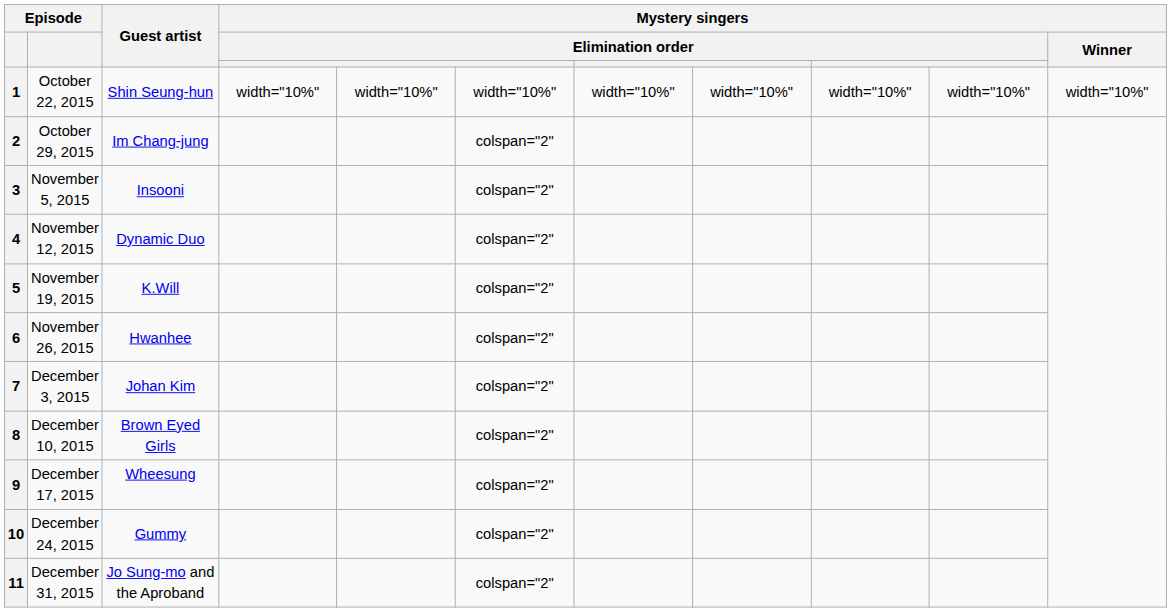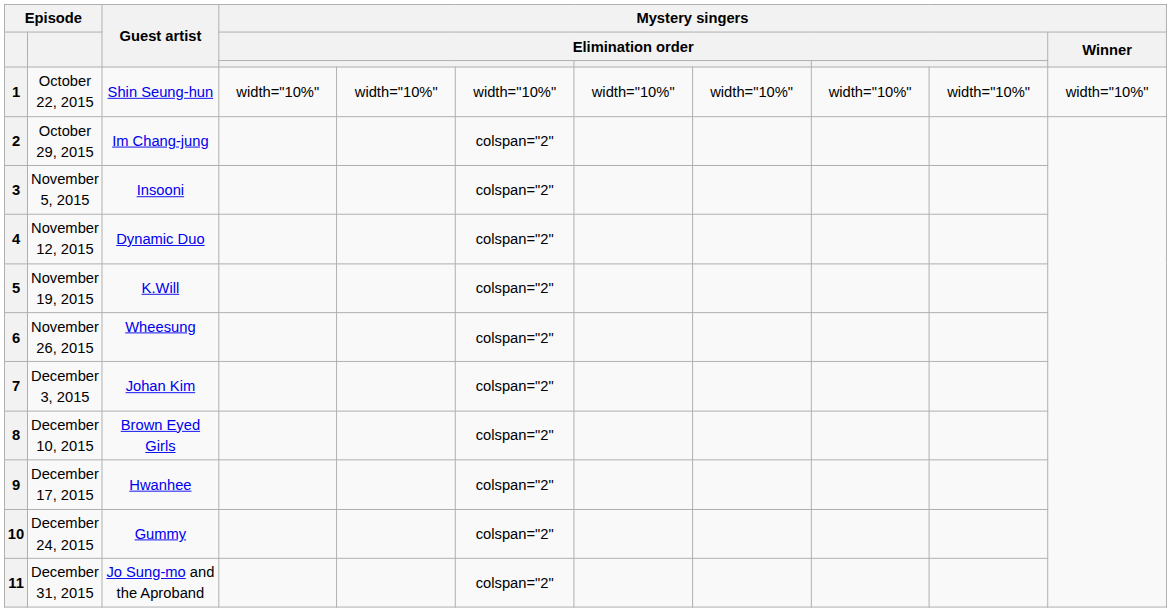(160, 337) Hwanhee -> (160, 327) Wheesung
(160, 474) Wheesung -> (160, 485) Hwanhee
